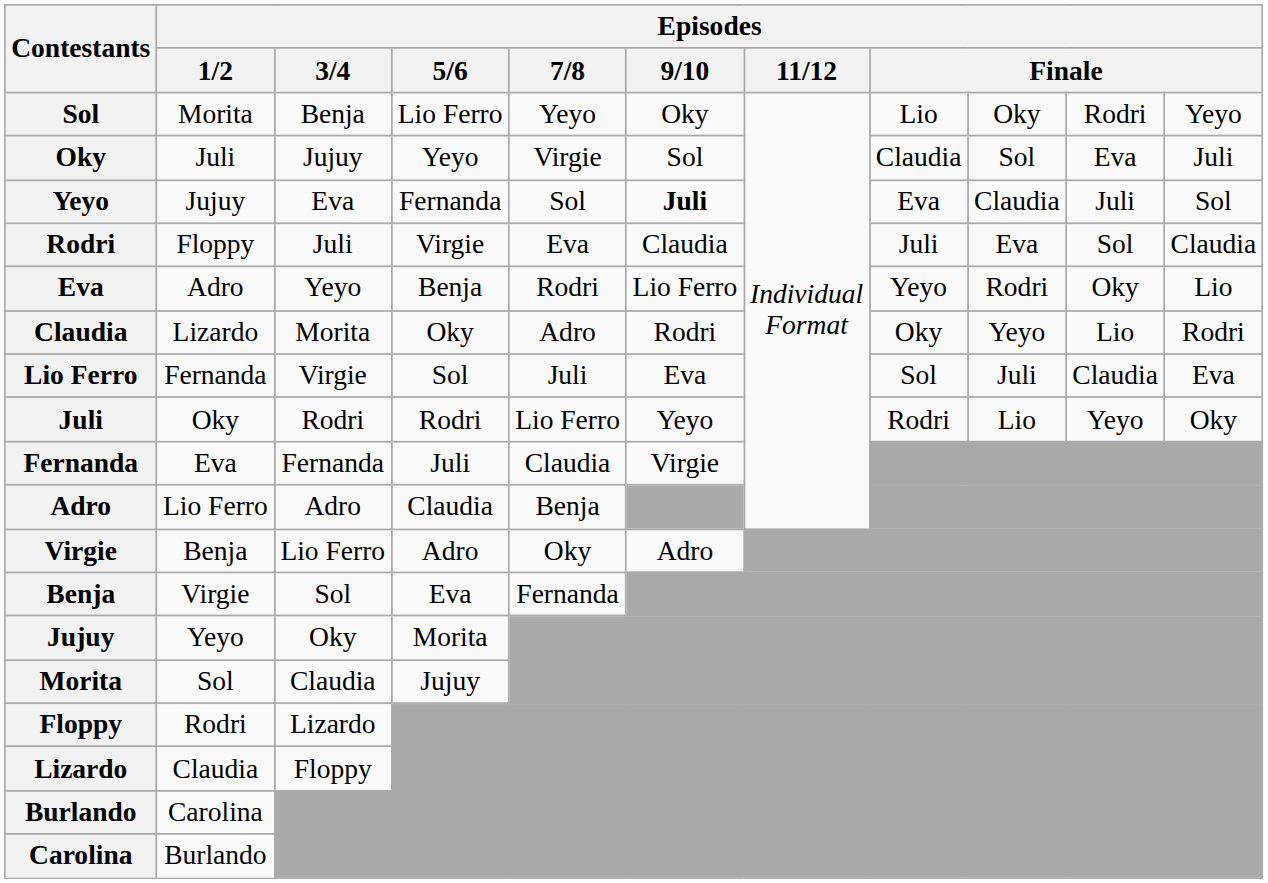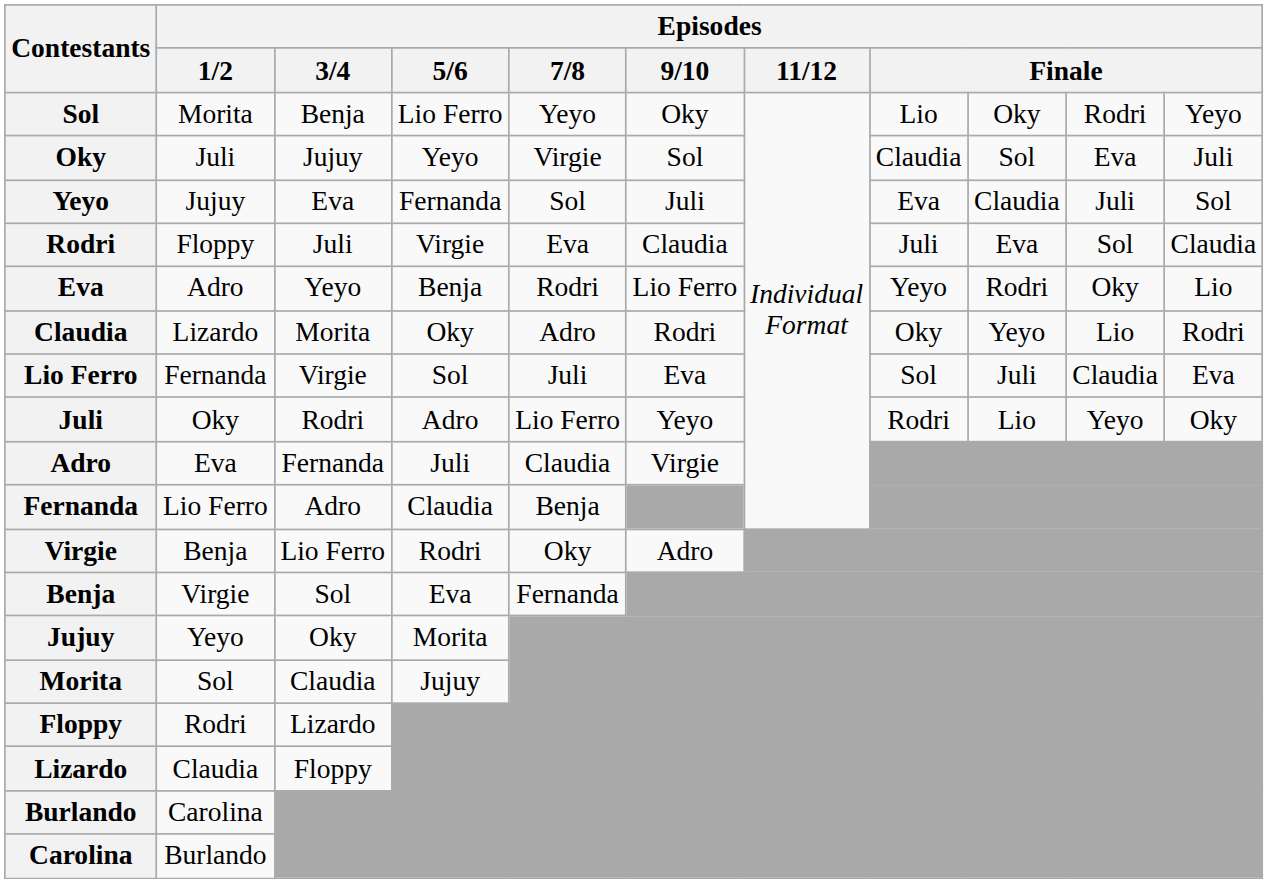(685, 200) bold -> (685, 200) normal
(450, 419) Rodri -> (450, 419) Adro
(81, 462) Fernanda -> (81, 462) Adro
(81, 506) Adro -> (81, 506) Fernanda
(450, 550) Adro -> (450, 550) Rodri
